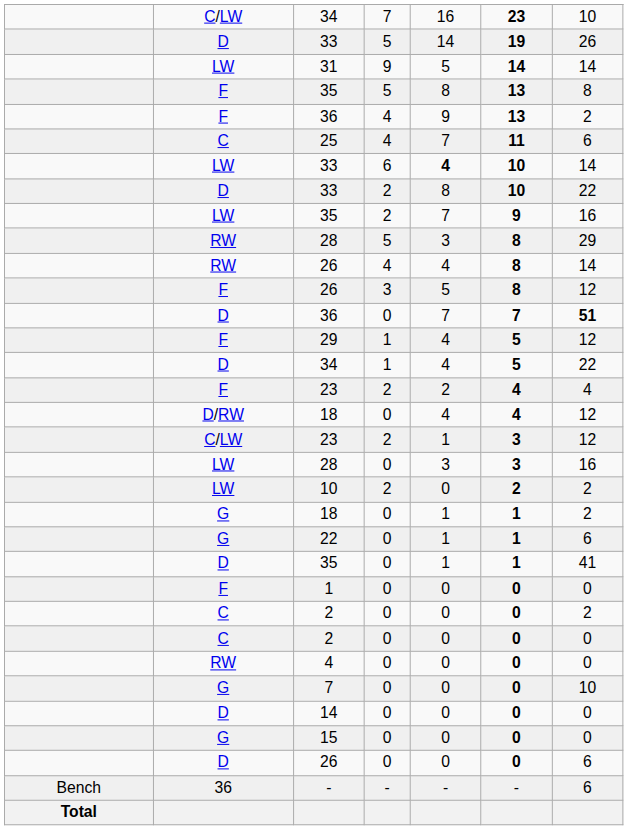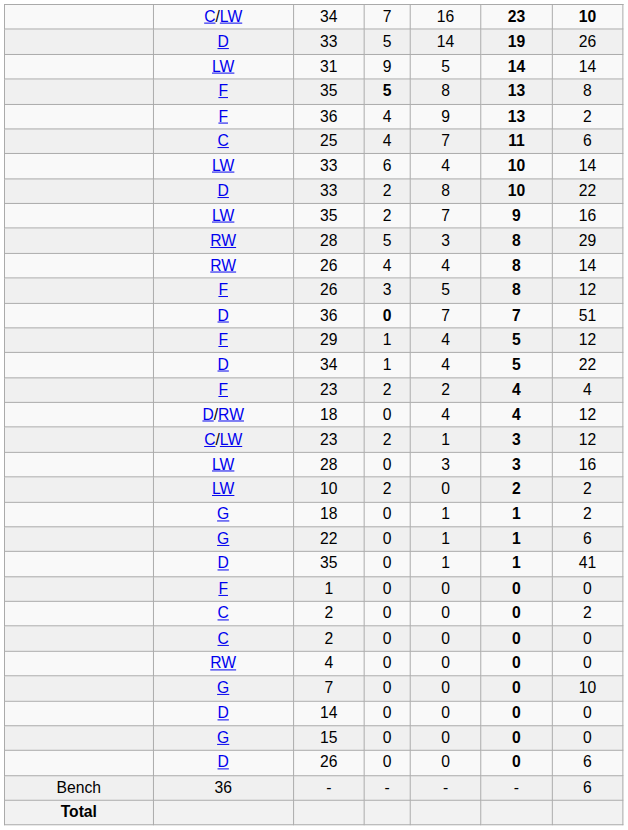(587, 16) normal -> (587, 16) bold
(387, 91) normal -> (387, 91) bold
(446, 166) bold -> (446, 166) normal
(387, 315) normal -> (387, 315) bold
(587, 315) bold -> (587, 315) normal
